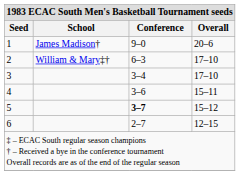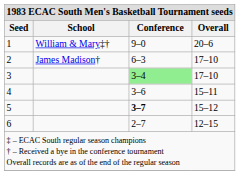(68, 44) James Madison† -> (73, 44) William & Mary‡†
(73, 60) William & Mary‡† -> (68, 60) James Madison†
(138, 76) no background -> (138, 76) lightgreen background
